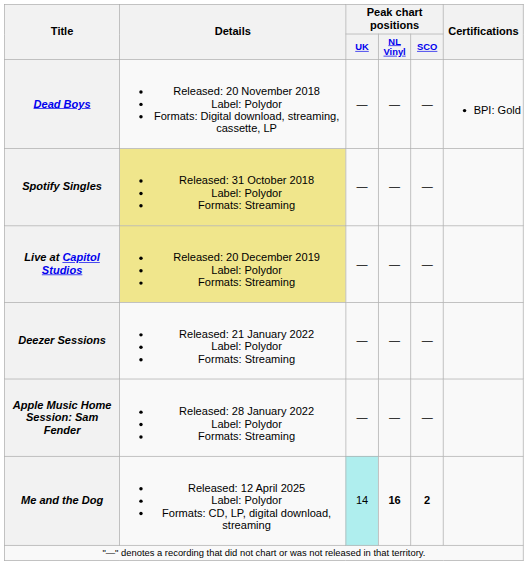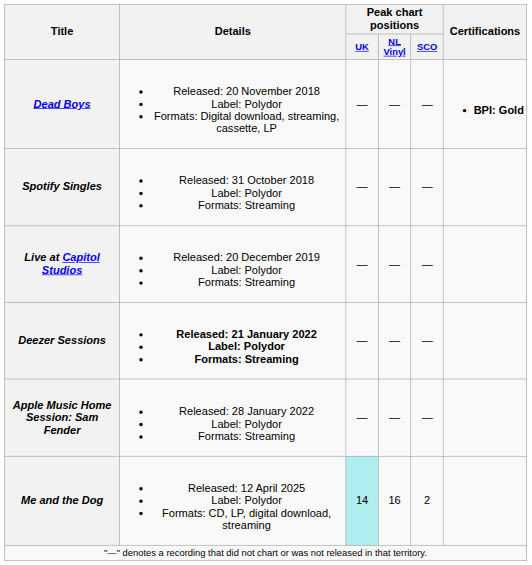(483, 110) normal -> (485, 110) bold
(233, 193) khaki background -> (233, 193) no background
(233, 270) khaki background -> (233, 270) no background
(233, 347) normal -> (233, 347) bold
(395, 500) bold -> (395, 500) normal
(427, 500) bold -> (427, 500) normal
